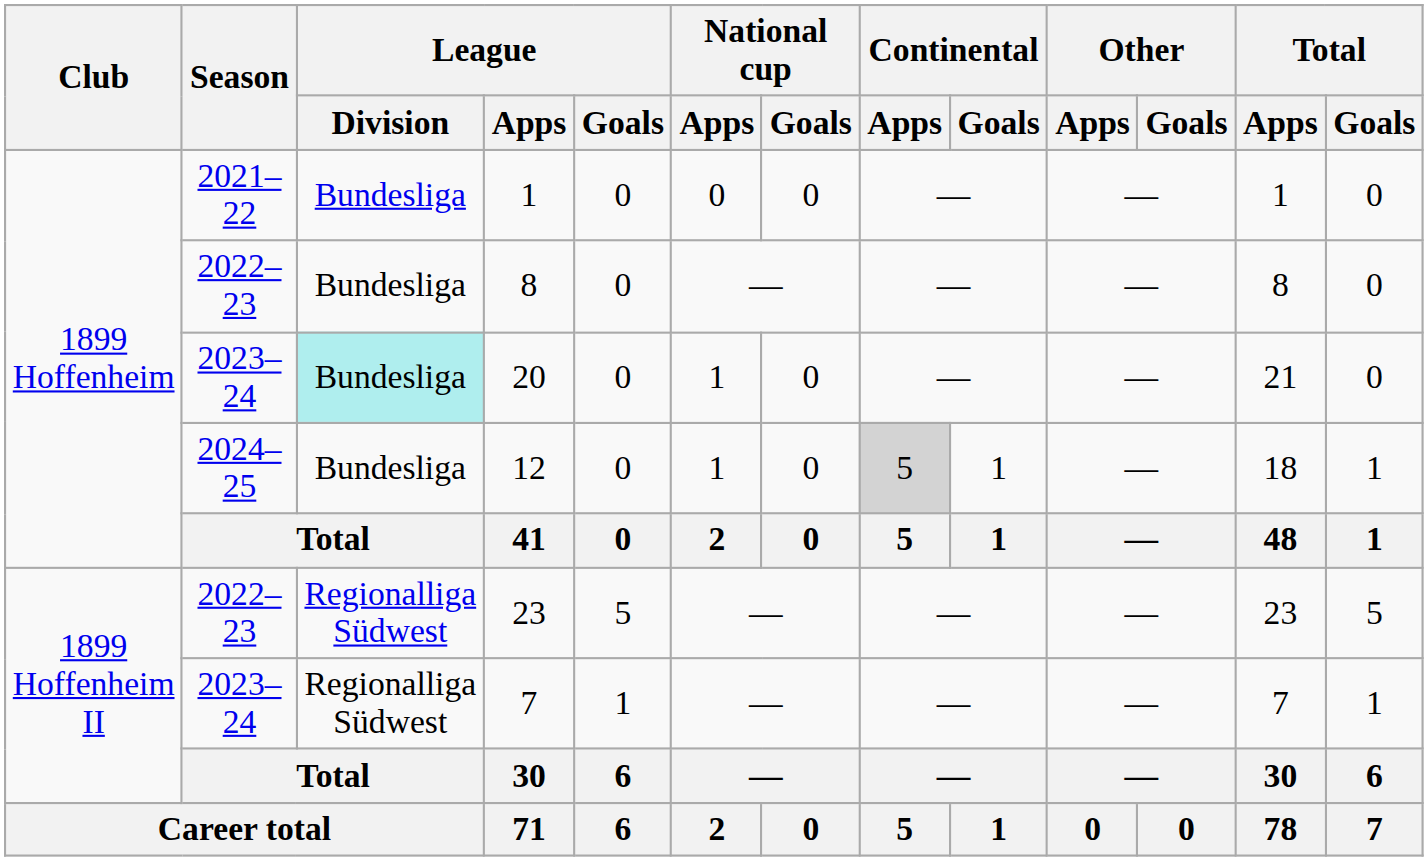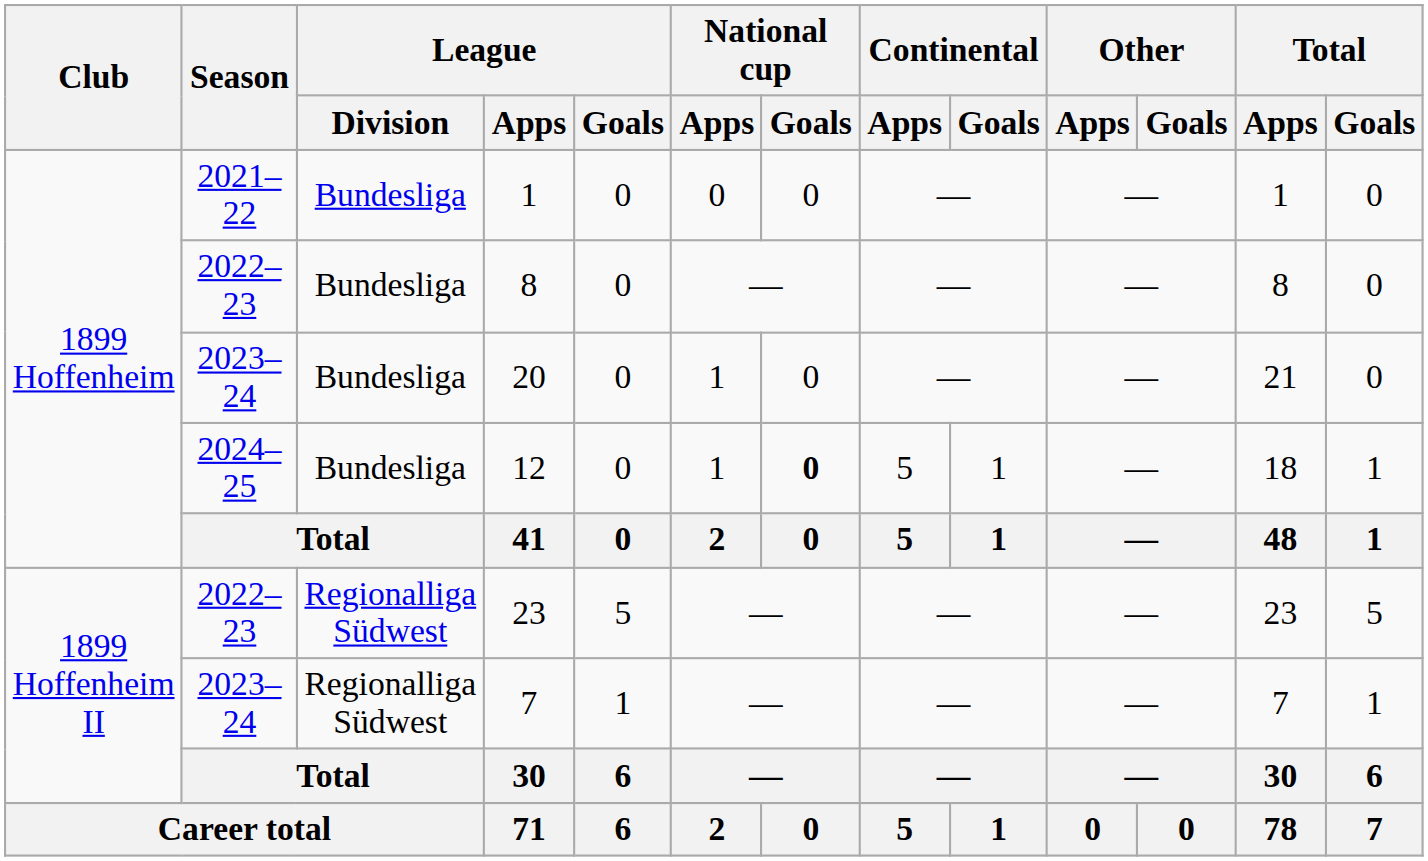(390, 376) paleturquoise background -> (390, 376) no background
(811, 467) normal -> (811, 467) bold
(905, 467) lightgrey background -> (905, 467) no background
